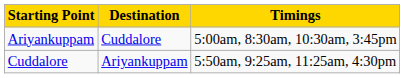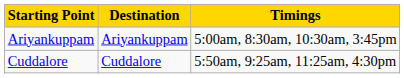(131, 38) Cuddalore -> (144, 38) Ariyankuppam
(144, 61) Ariyankuppam -> (131, 61) Cuddalore
